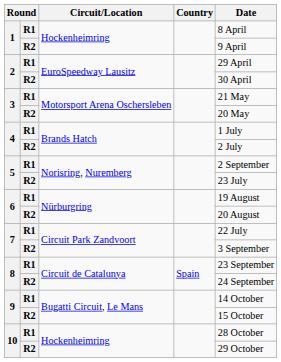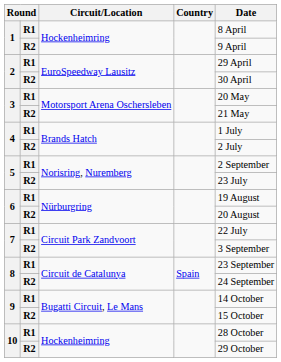(234, 96) 21 May -> (234, 96) 20 May
(234, 113) 20 May -> (234, 113) 21 May
